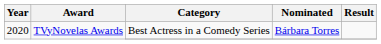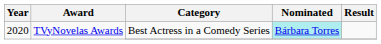(307, 30) no background -> (307, 30) paleturquoise background
